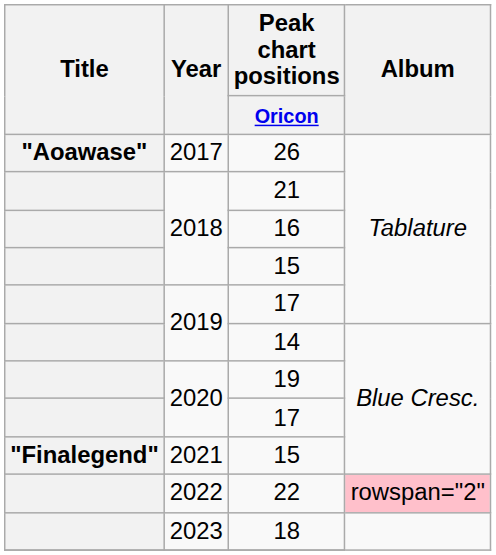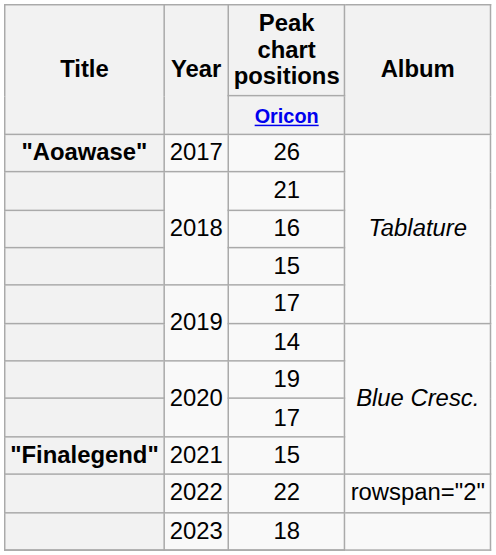(418, 492) pink background -> (418, 492) no background
